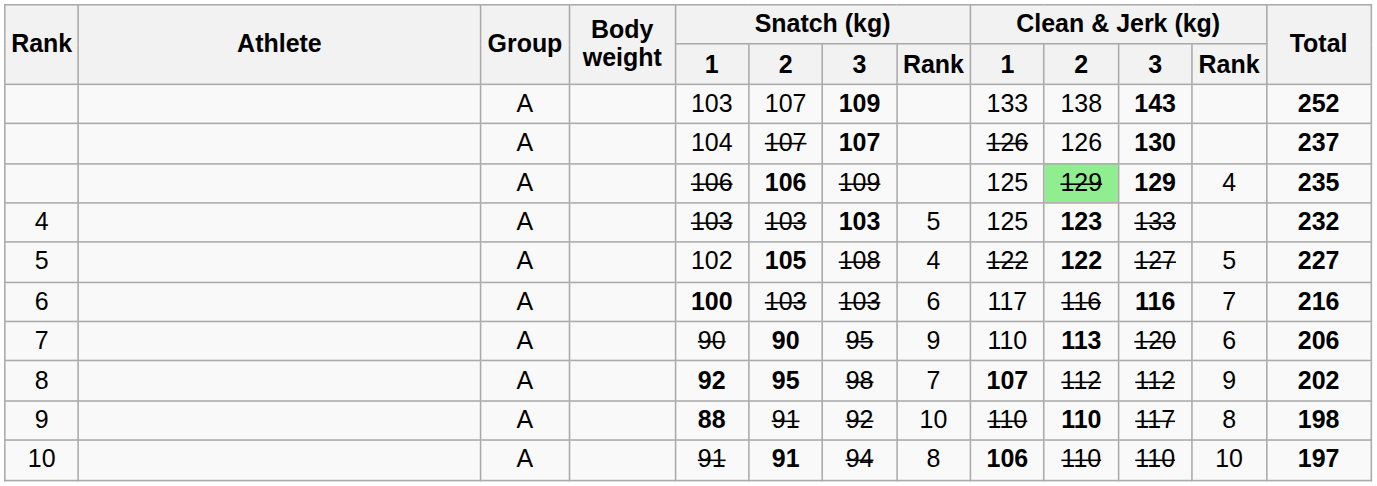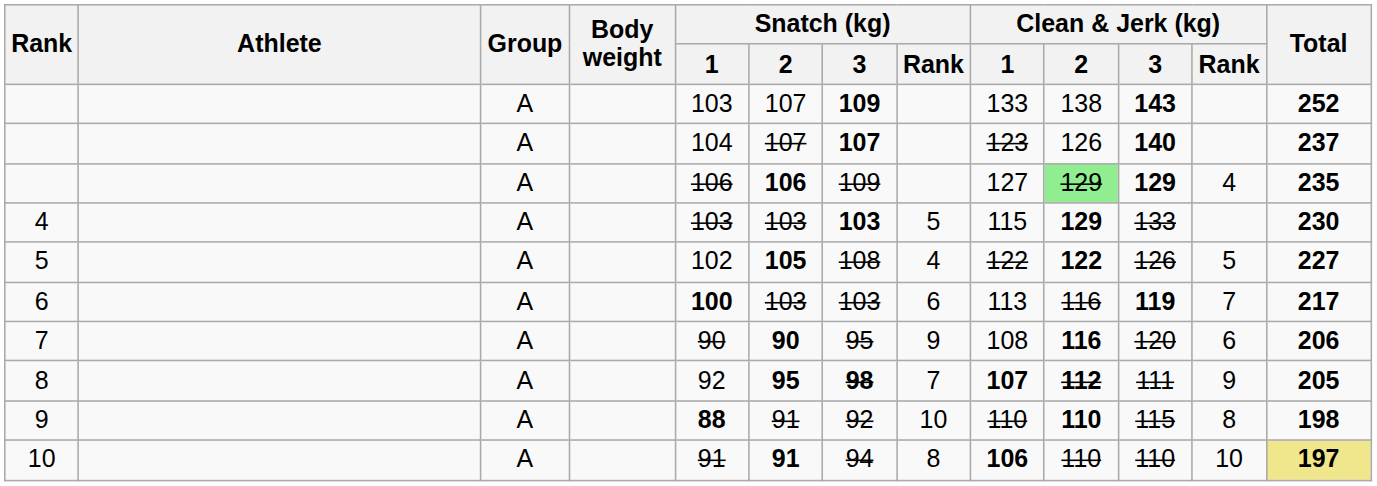(1007, 143) 126 -> (1007, 143) 123
(1155, 143) 130 -> (1155, 143) 140
(1007, 182) 125 -> (1007, 182) 127
(1007, 222) 125 -> (1007, 222) 115
(1081, 222) 123 -> (1081, 222) 129
(1319, 222) 232 -> (1319, 222) 230
(1155, 261) 127 -> (1155, 261) 126
(1007, 301) 117 -> (1007, 301) 113
(1155, 301) 116 -> (1155, 301) 119
(1319, 301) 216 -> (1319, 301) 217
(1007, 340) 110 -> (1007, 340) 108
(1081, 340) 113 -> (1081, 340) 116
(712, 380) bold -> (712, 380) normal
(860, 380) normal -> (860, 380) bold
(1081, 380) normal -> (1081, 380) bold
(1155, 380) 112 -> (1155, 380) 111
(1319, 380) 202 -> (1319, 380) 205
(1155, 420) 117 -> (1155, 420) 115
(1319, 459) no background -> (1319, 459) khaki background
